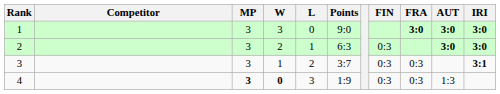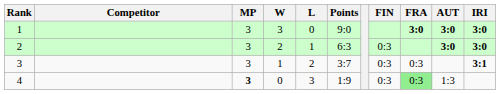(280, 81) bold -> (280, 81) normal
(416, 81) no background -> (416, 81) lightgreen background
